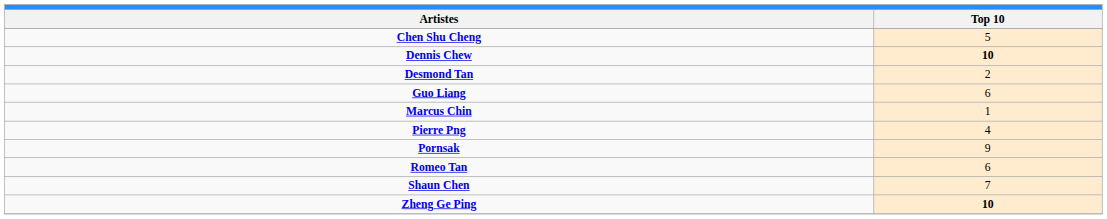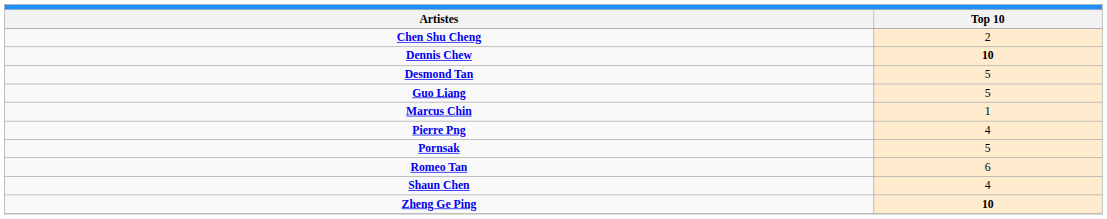(988, 37) 5 -> (988, 37) 2
(988, 74) 2 -> (988, 74) 5
(988, 93) 6 -> (988, 93) 5
(988, 148) 9 -> (988, 148) 5
(988, 185) 7 -> (988, 185) 4
